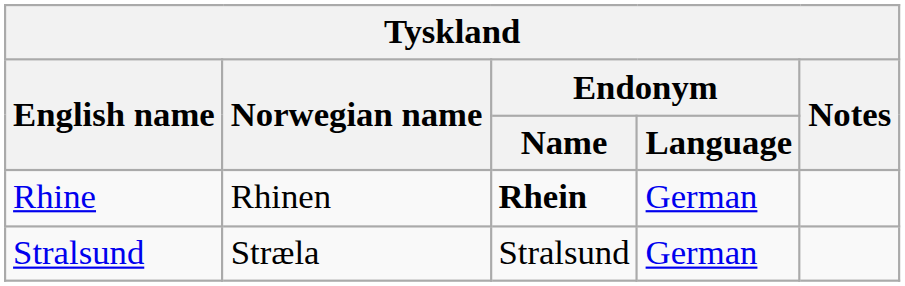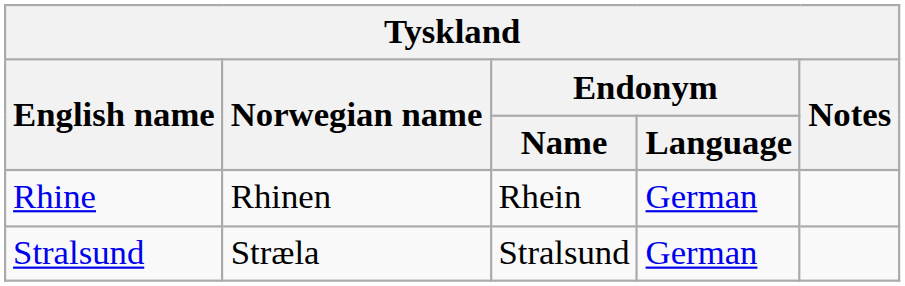(543, 197) bold -> (540, 197) normal
